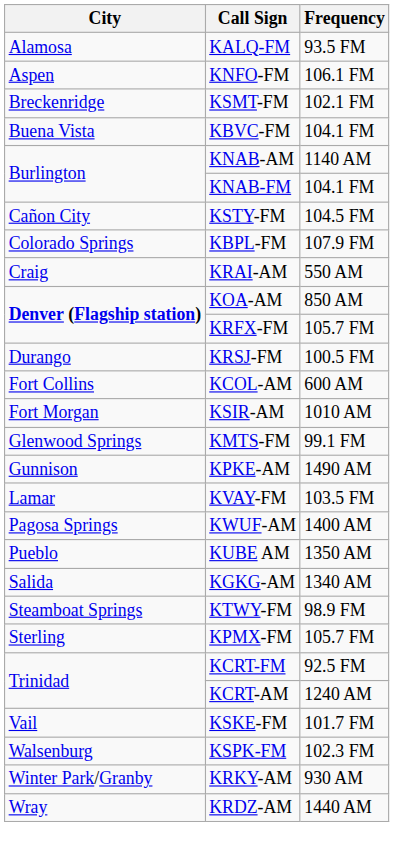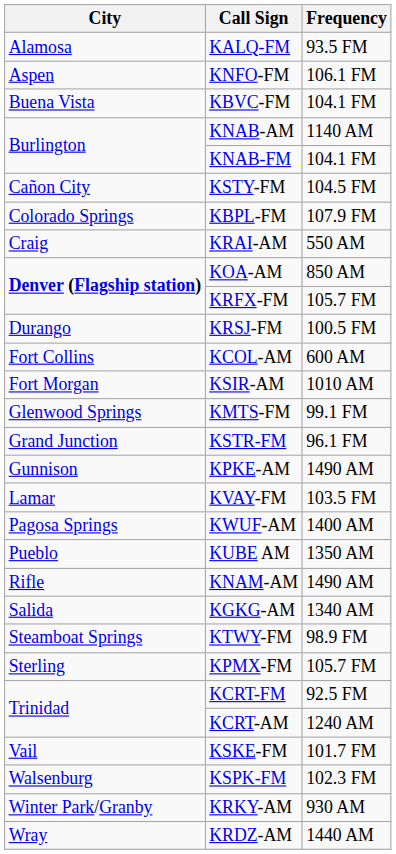- row: (249, 103)
+ row: (248, 441)
+ row: (254, 581)
